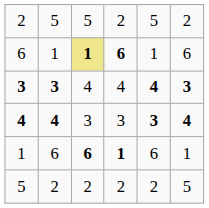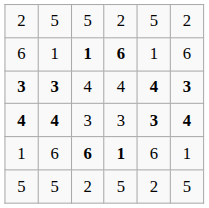(88, 54) khaki background -> (88, 54) no background
(55, 186) 2 -> (55, 186) 5
(121, 186) 2 -> (121, 186) 5
